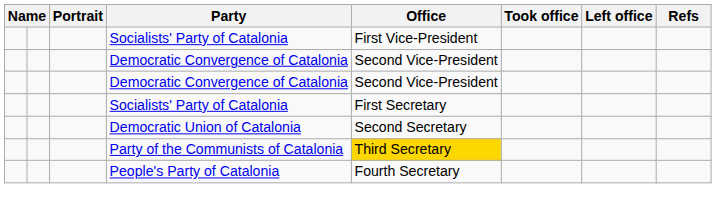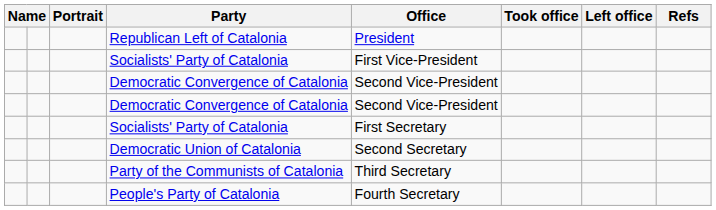+ row: (16, 38)
(403, 150) gold background -> (403, 172) no background
